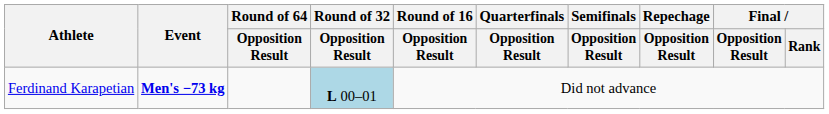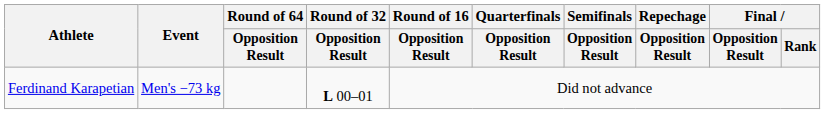(183, 88) bold -> (181, 88) normal
(352, 96) lightblue background -> (348, 96) no background
